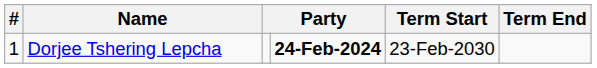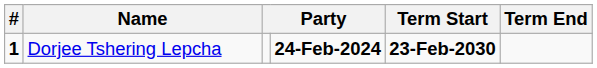(14, 48) normal -> (14, 48) bold
(442, 48) normal -> (443, 48) bold
